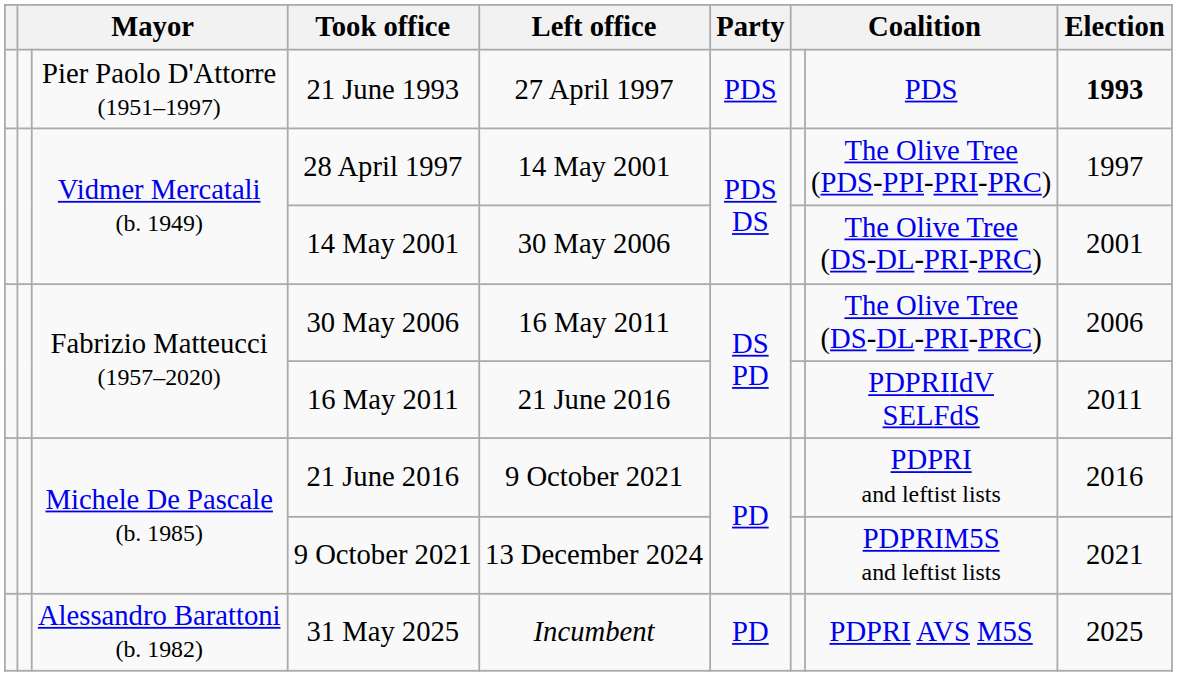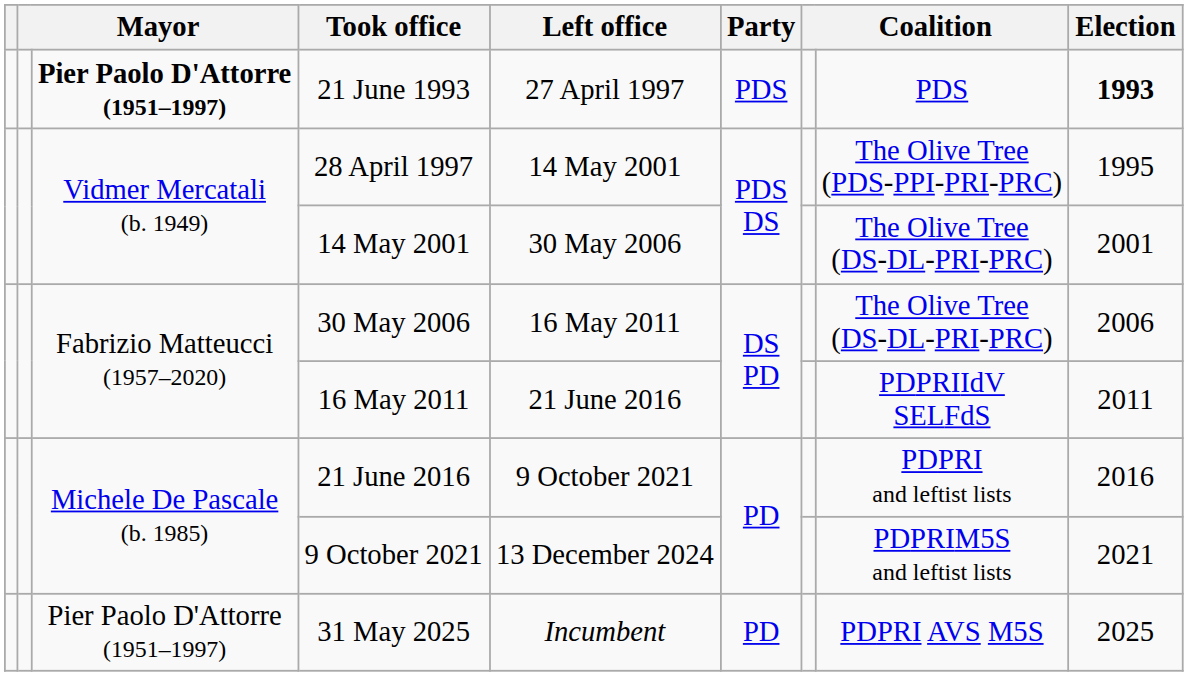(159, 88) normal -> (165, 88) bold
(1115, 166) 1997 -> (1125, 166) 1995
(159, 632) Alessandro Barattoni (b. 1982) -> (165, 632) Pier Paolo D'Attorre (1951–1997)
